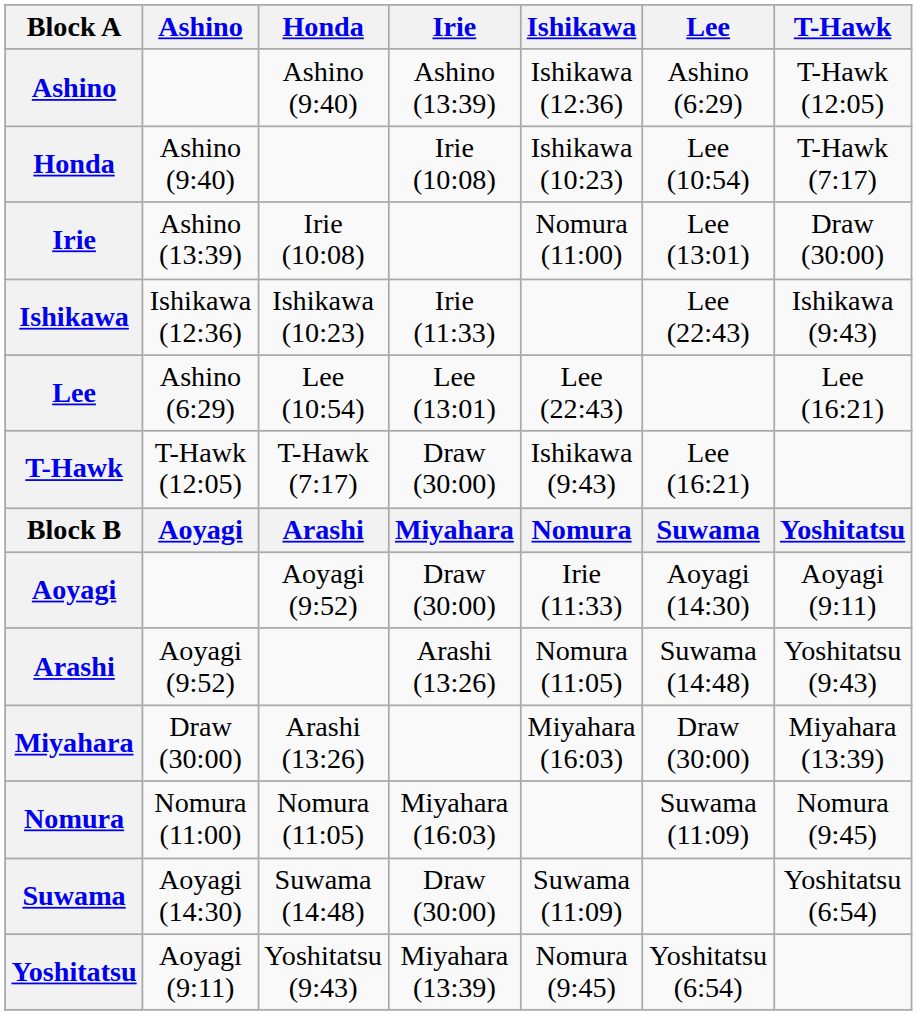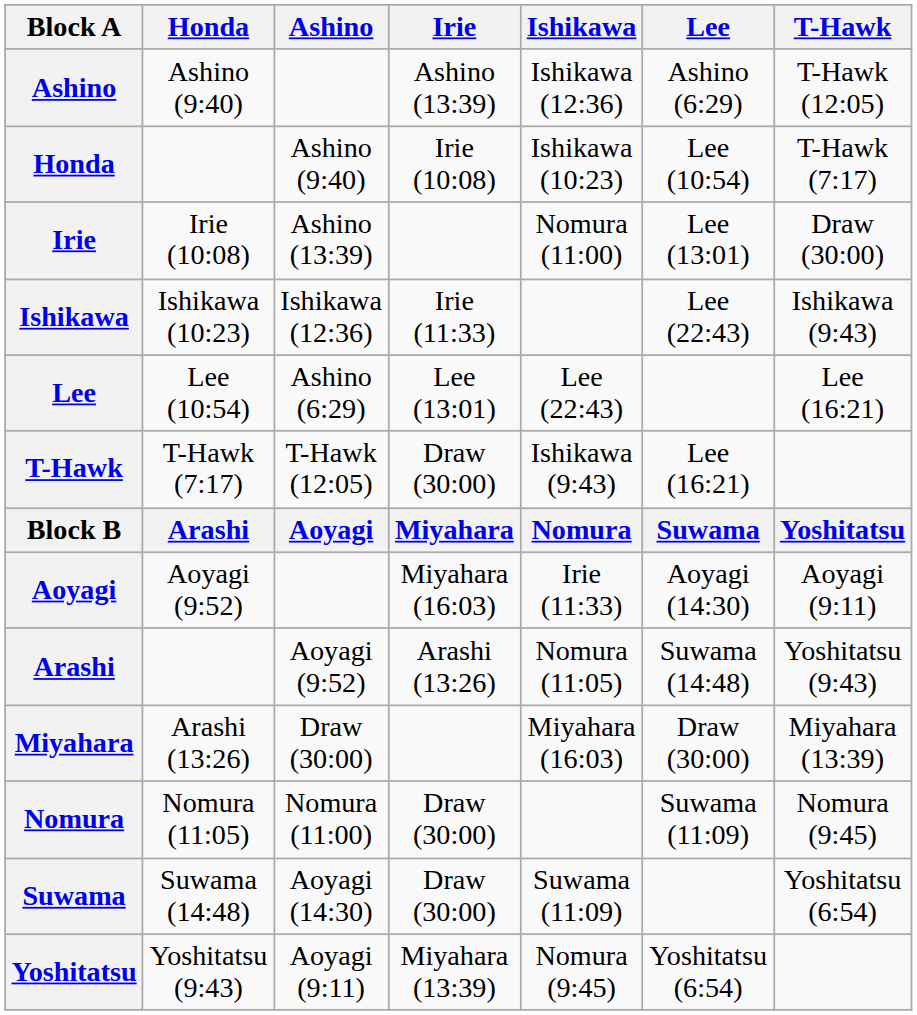columns swapped: (200, 26) <-> (323, 26)
(454, 590) Draw (30:00) -> (454, 590) Miyahara (16:03)
(454, 819) Miyahara (16:03) -> (454, 819) Draw (30:00)
